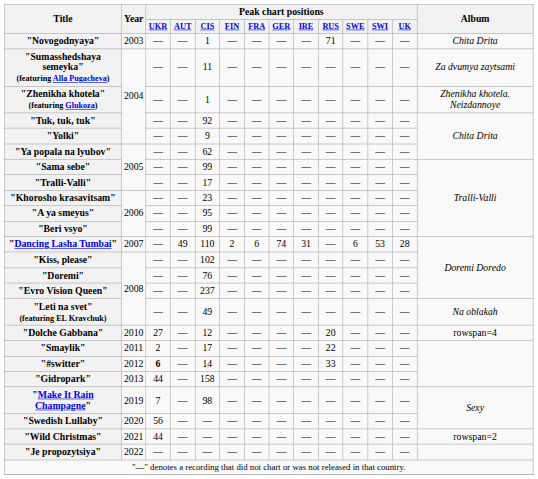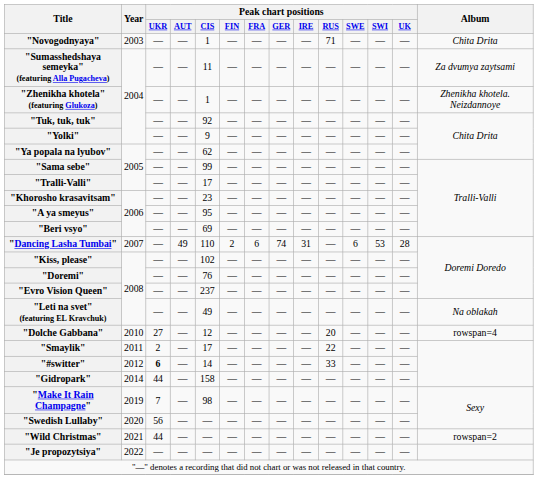(207, 229) 99 -> (207, 229) 69
(134, 379) 2013 -> (134, 379) 2014
